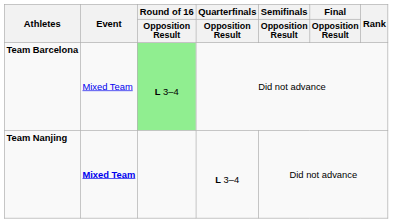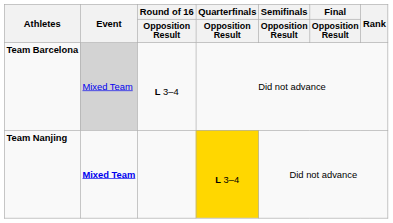(108, 87) no background -> (108, 87) lightgrey background
(167, 92) lightgreen background -> (167, 92) no background
(227, 180) no background -> (227, 180) gold background
